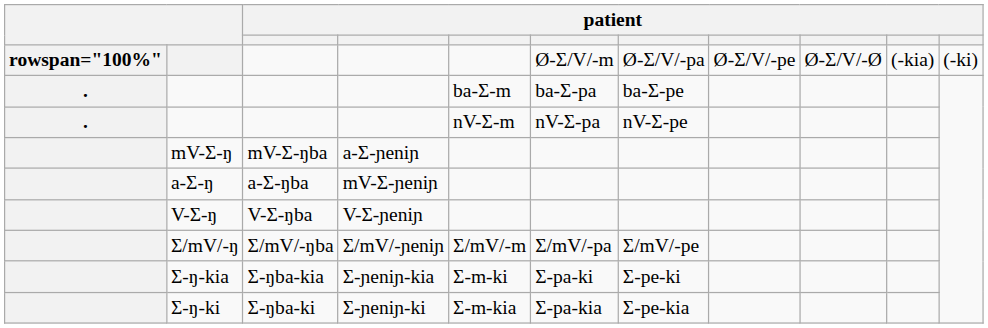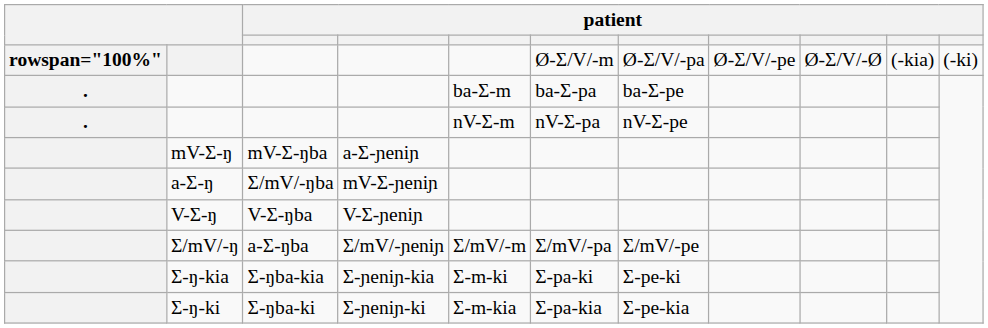(278, 183) a-Σ-ŋba -> (291, 183) Σ/mV/-ŋba
(291, 245) Σ/mV/-ŋba -> (278, 245) a-Σ-ŋba
